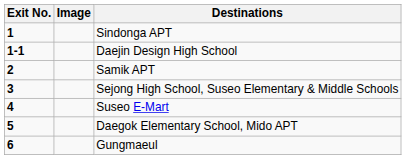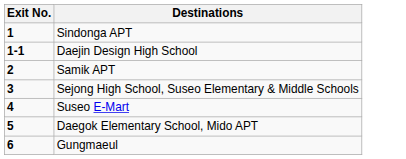- column: (74, 13)
